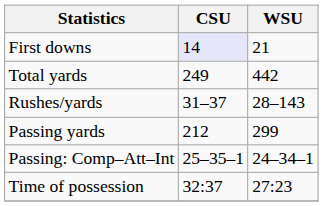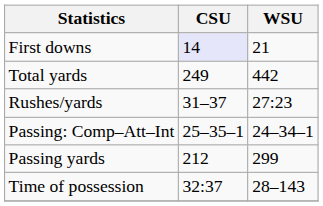(279, 102) 28–143 -> (272, 102) 27:23
rows swapped: (57, 130) <-> (91, 158)
(272, 186) 27:23 -> (279, 186) 28–143
